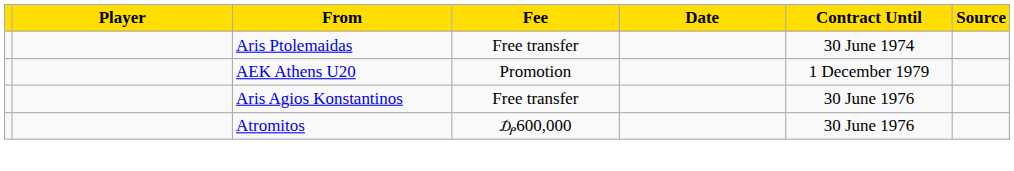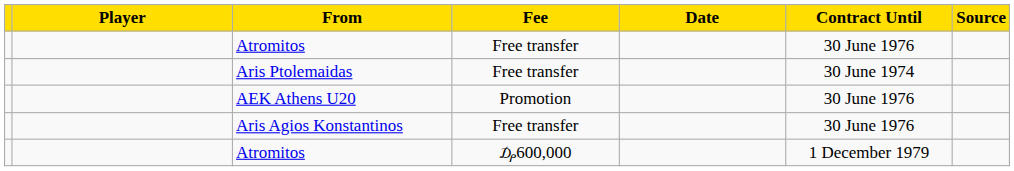+ row: (270, 44)
(869, 71) 1 December 1979 -> (869, 98) 30 June 1976
(869, 125) 30 June 1976 -> (869, 152) 1 December 1979
